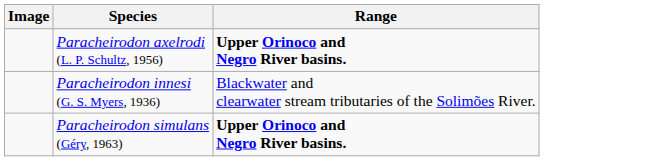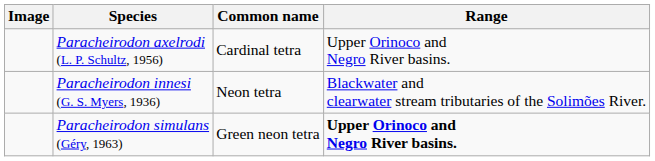+ column: (268, 16)
(281, 50) bold -> (389, 50) normal
